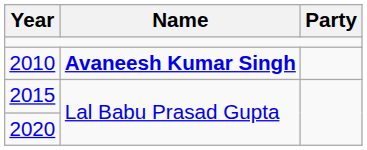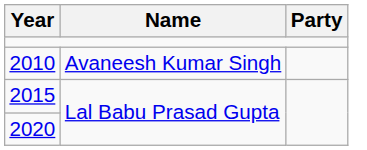(180, 63) bold -> (173, 63) normal
